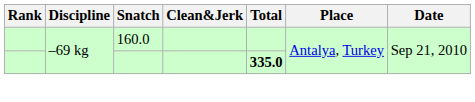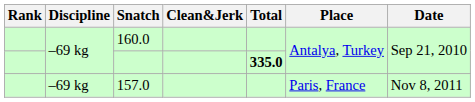+ row: (133, 85)
